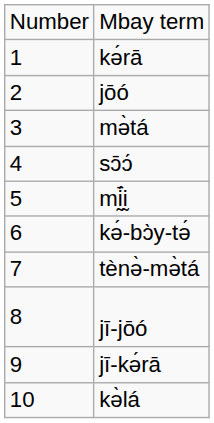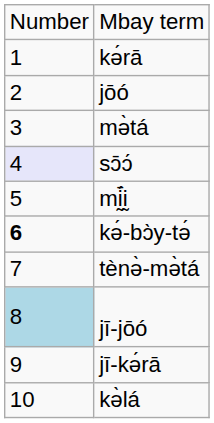(16, 163) no background -> (16, 163) lavender background
(16, 233) normal -> (16, 233) bold
(16, 316) no background -> (16, 316) lightblue background
